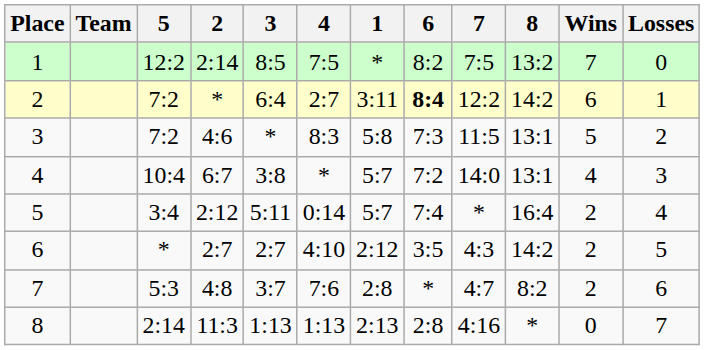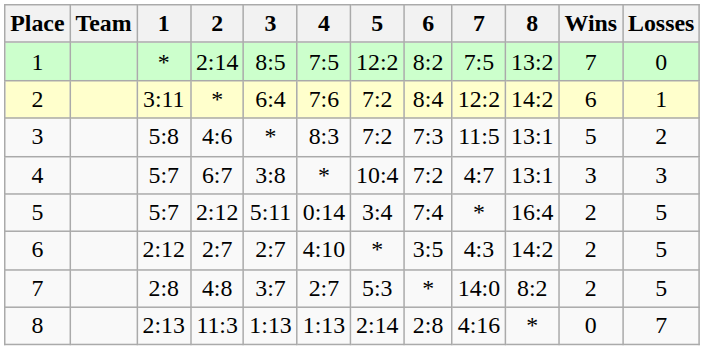columns swapped: (377, 23) <-> (164, 23)
(324, 99) 2:7 -> (324, 99) 7:6
(428, 99) bold -> (428, 99) normal
(479, 174) 14:0 -> (479, 174) 4:7
(591, 174) 4 -> (591, 174) 3
(661, 212) 4 -> (661, 212) 5
(324, 288) 7:6 -> (324, 288) 2:7
(479, 288) 4:7 -> (479, 288) 14:0
(661, 288) 6 -> (661, 288) 5
